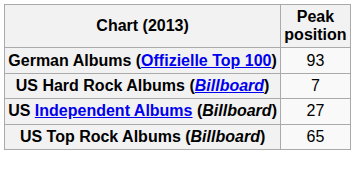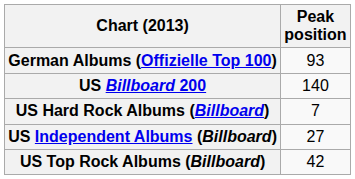+ row: (143, 85)
(315, 136) 65 -> (315, 162) 42
